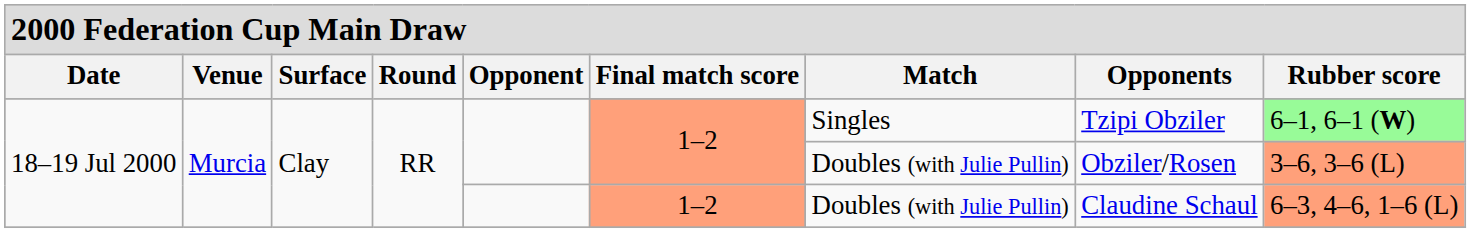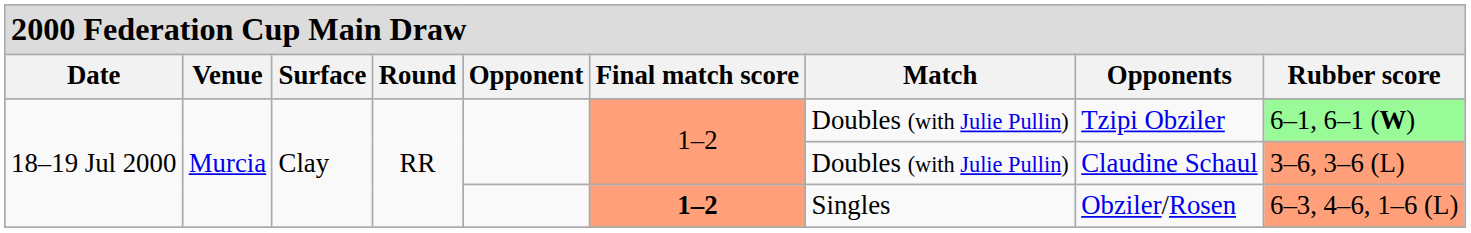(851, 118) Singles -> (940, 118) Doubles (with Julie Pullin)
(1159, 162) Obziler/Rosen -> (1169, 162) Claudine Schaul
(697, 205) normal -> (697, 205) bold
(940, 205) Doubles (with Julie Pullin) -> (851, 205) Singles
(1169, 205) Claudine Schaul -> (1159, 205) Obziler/Rosen
